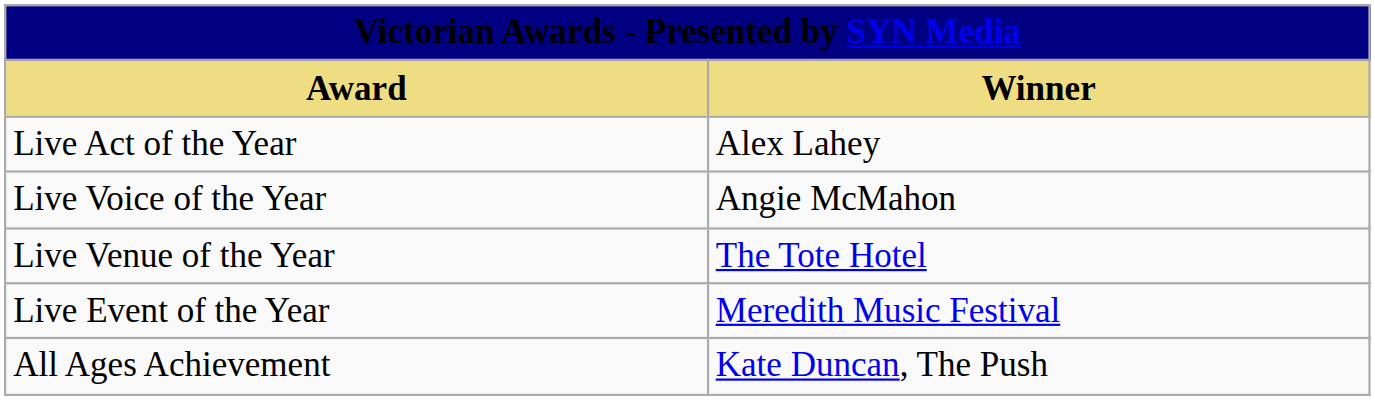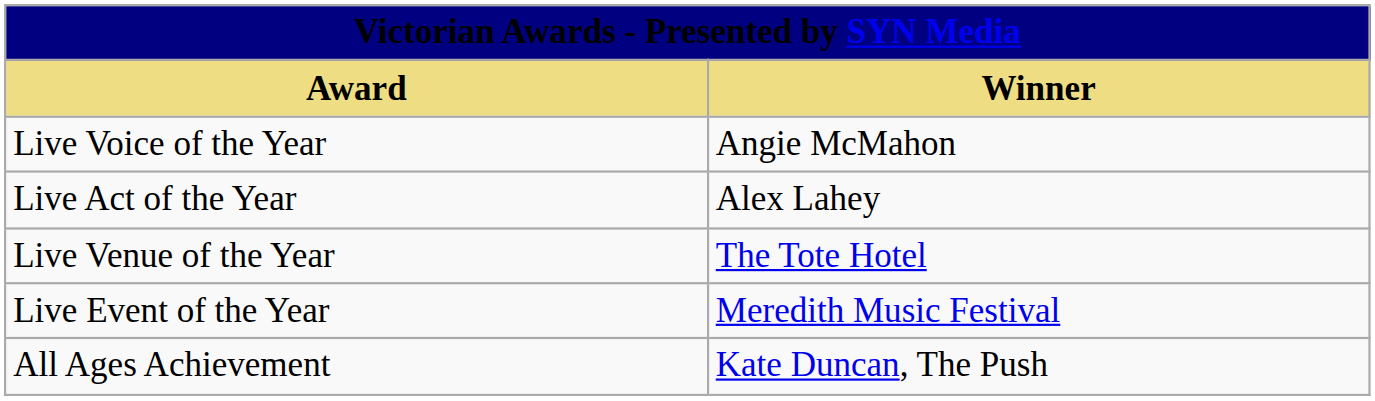rows swapped: (155, 143) <-> (170, 198)
